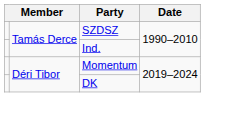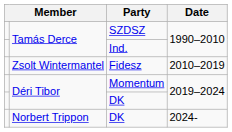+ row: (58, 65)
+ row: (50, 118)
